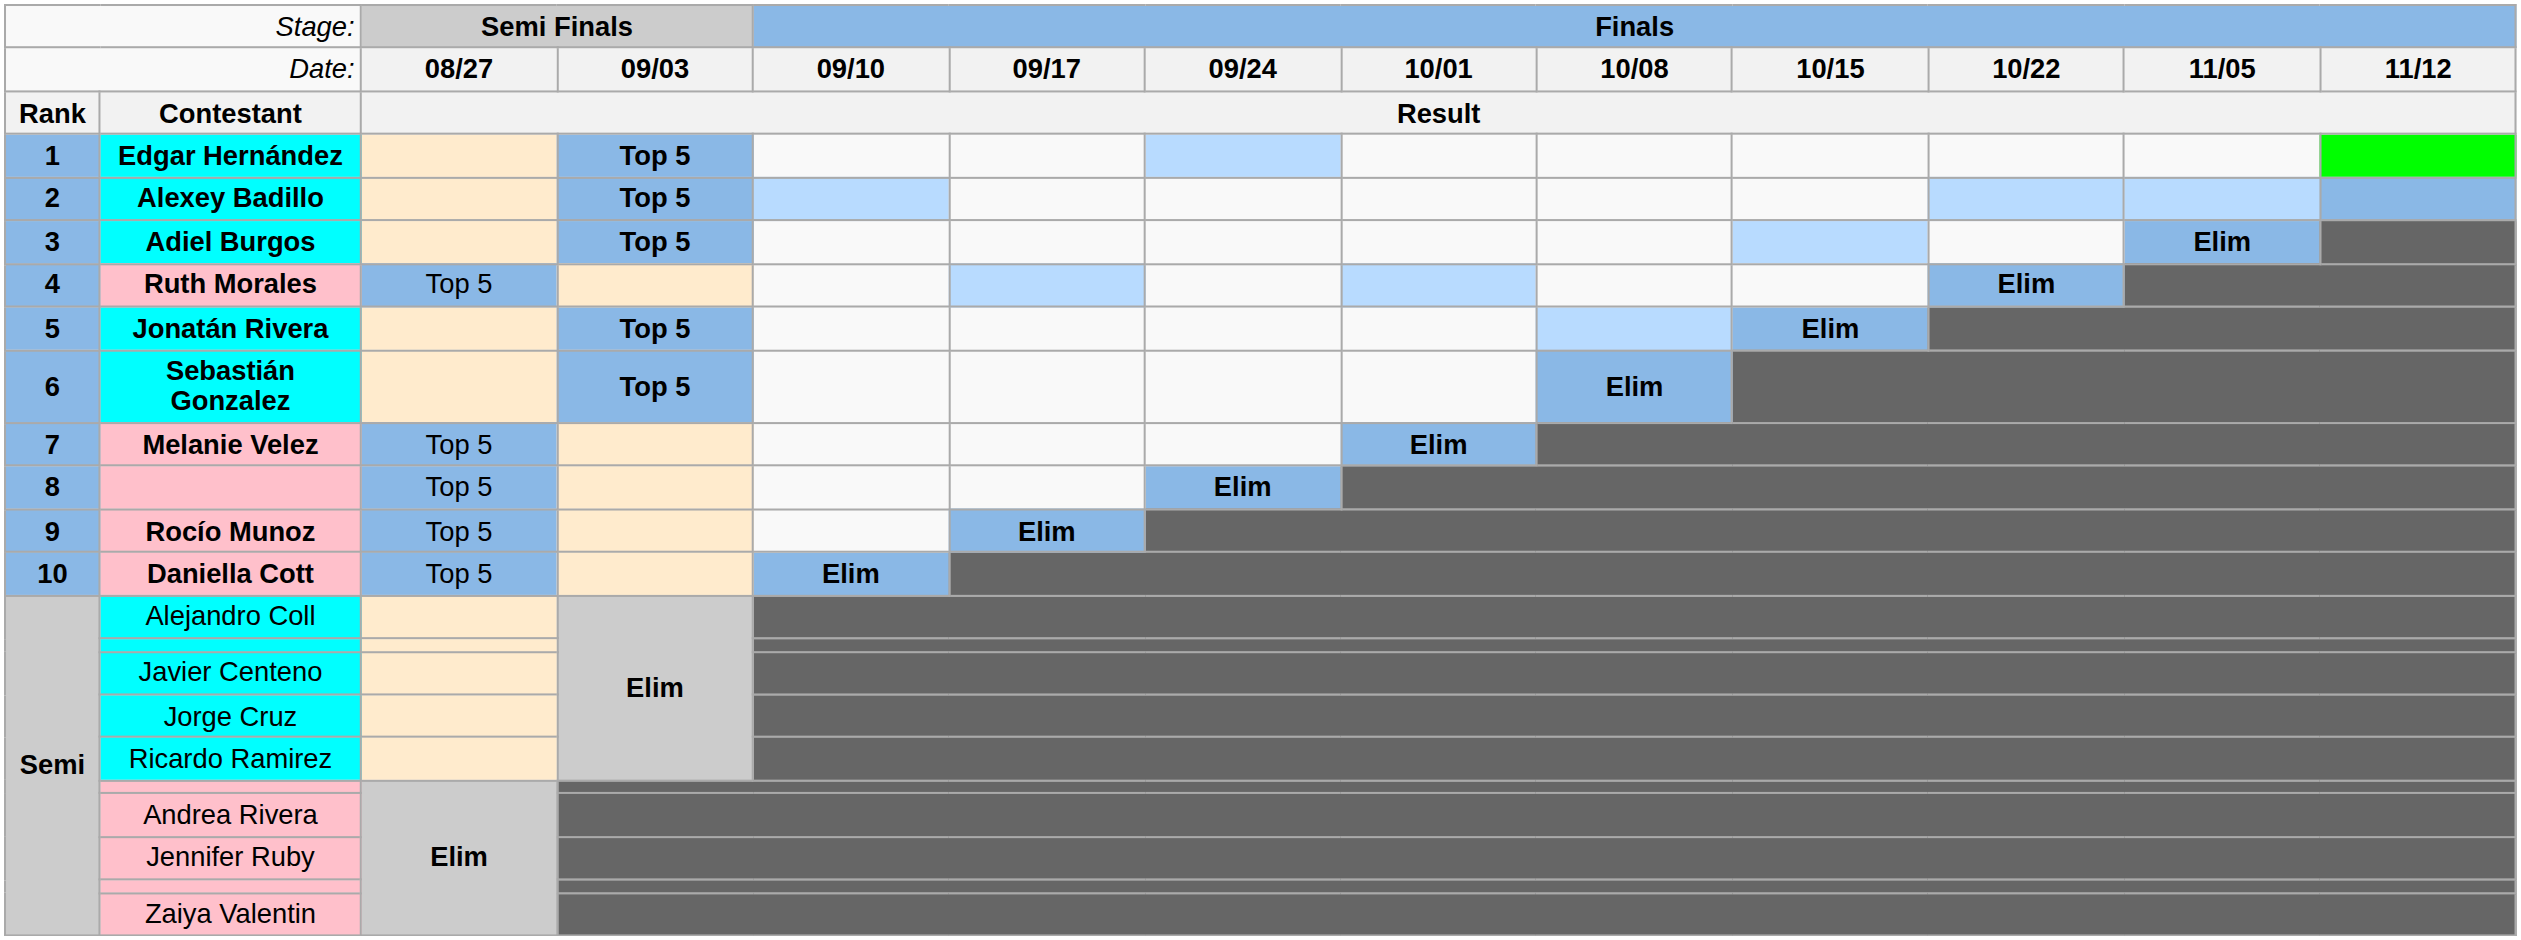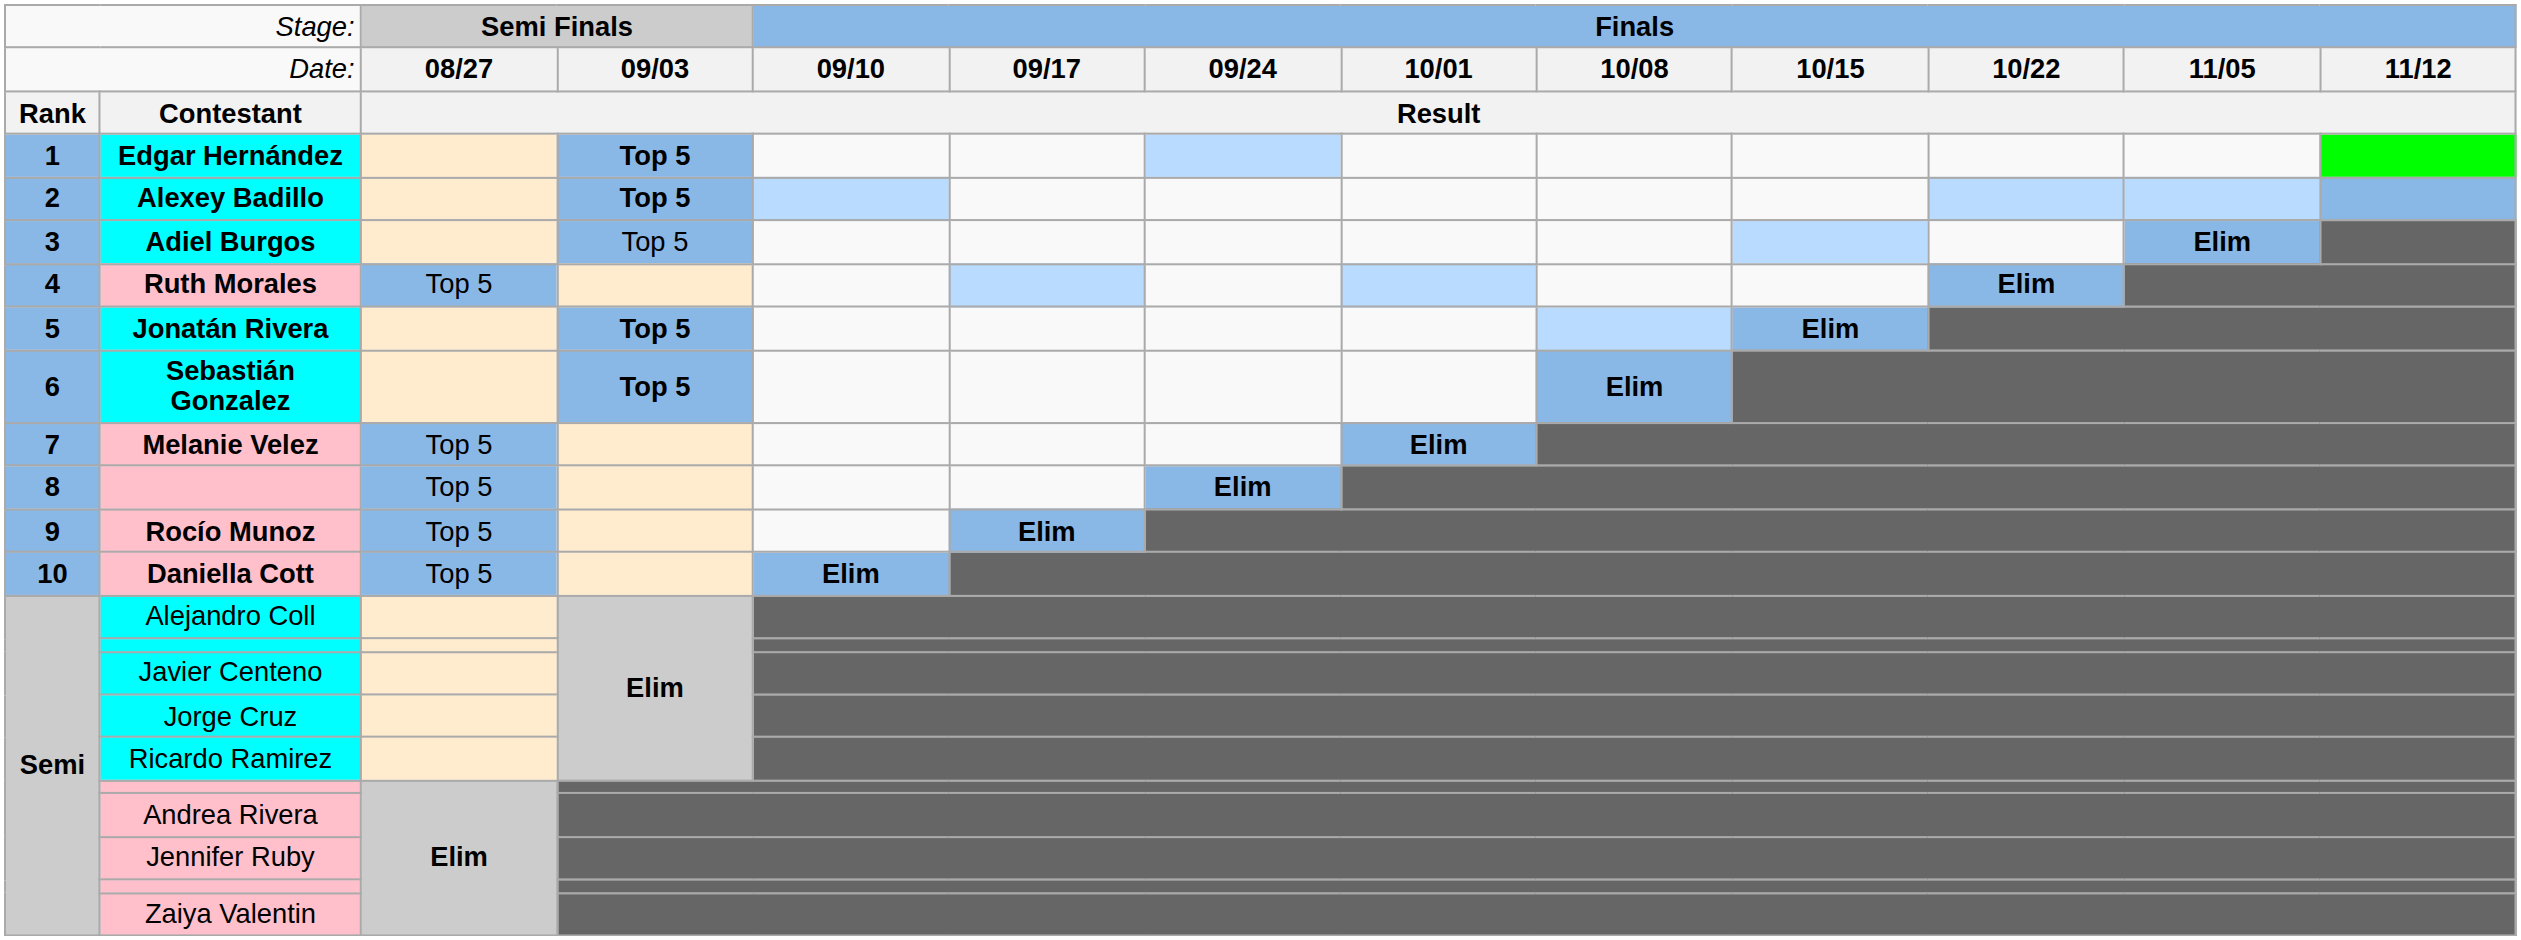(655, 242) bold -> (655, 242) normal
